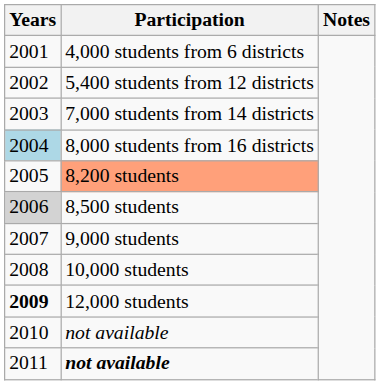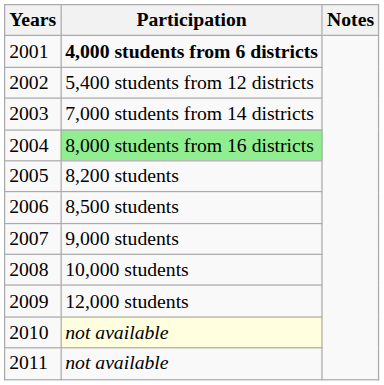(185, 51) normal -> (192, 51) bold
(29, 144) lightblue background -> (29, 144) no background
(190, 144) no background -> (190, 144) lightgreen background
(122, 176) lightsalmon background -> (122, 176) no background
(29, 207) lightgrey background -> (29, 207) no background
(29, 301) bold -> (29, 301) normal
(117, 332) no background -> (117, 332) lightyellow background
(117, 363) bold -> (117, 363) normal
